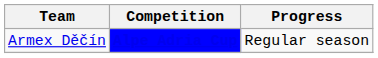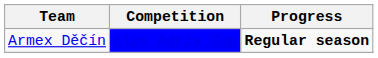(307, 41) normal -> (307, 41) bold
